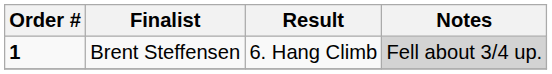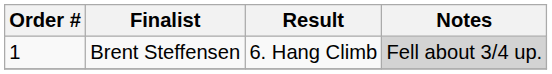(15, 52) bold -> (15, 52) normal
